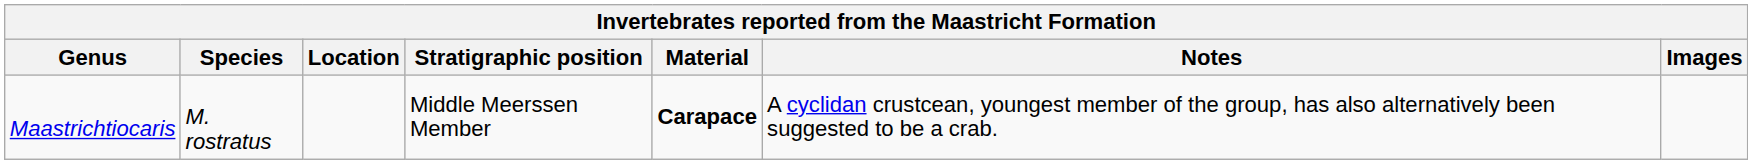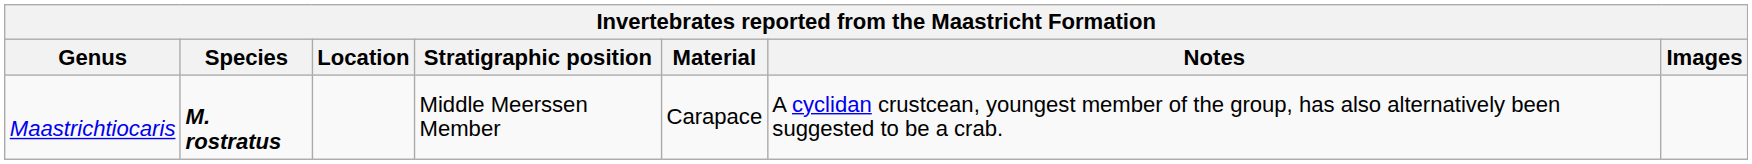(229, 129) normal -> (233, 129) bold
(707, 116) bold -> (714, 116) normal
